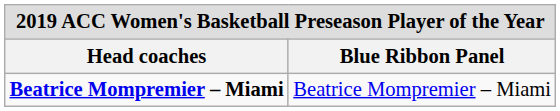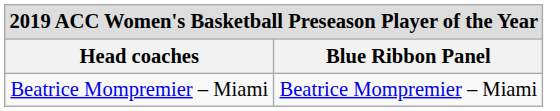(147, 89) bold -> (139, 89) normal
